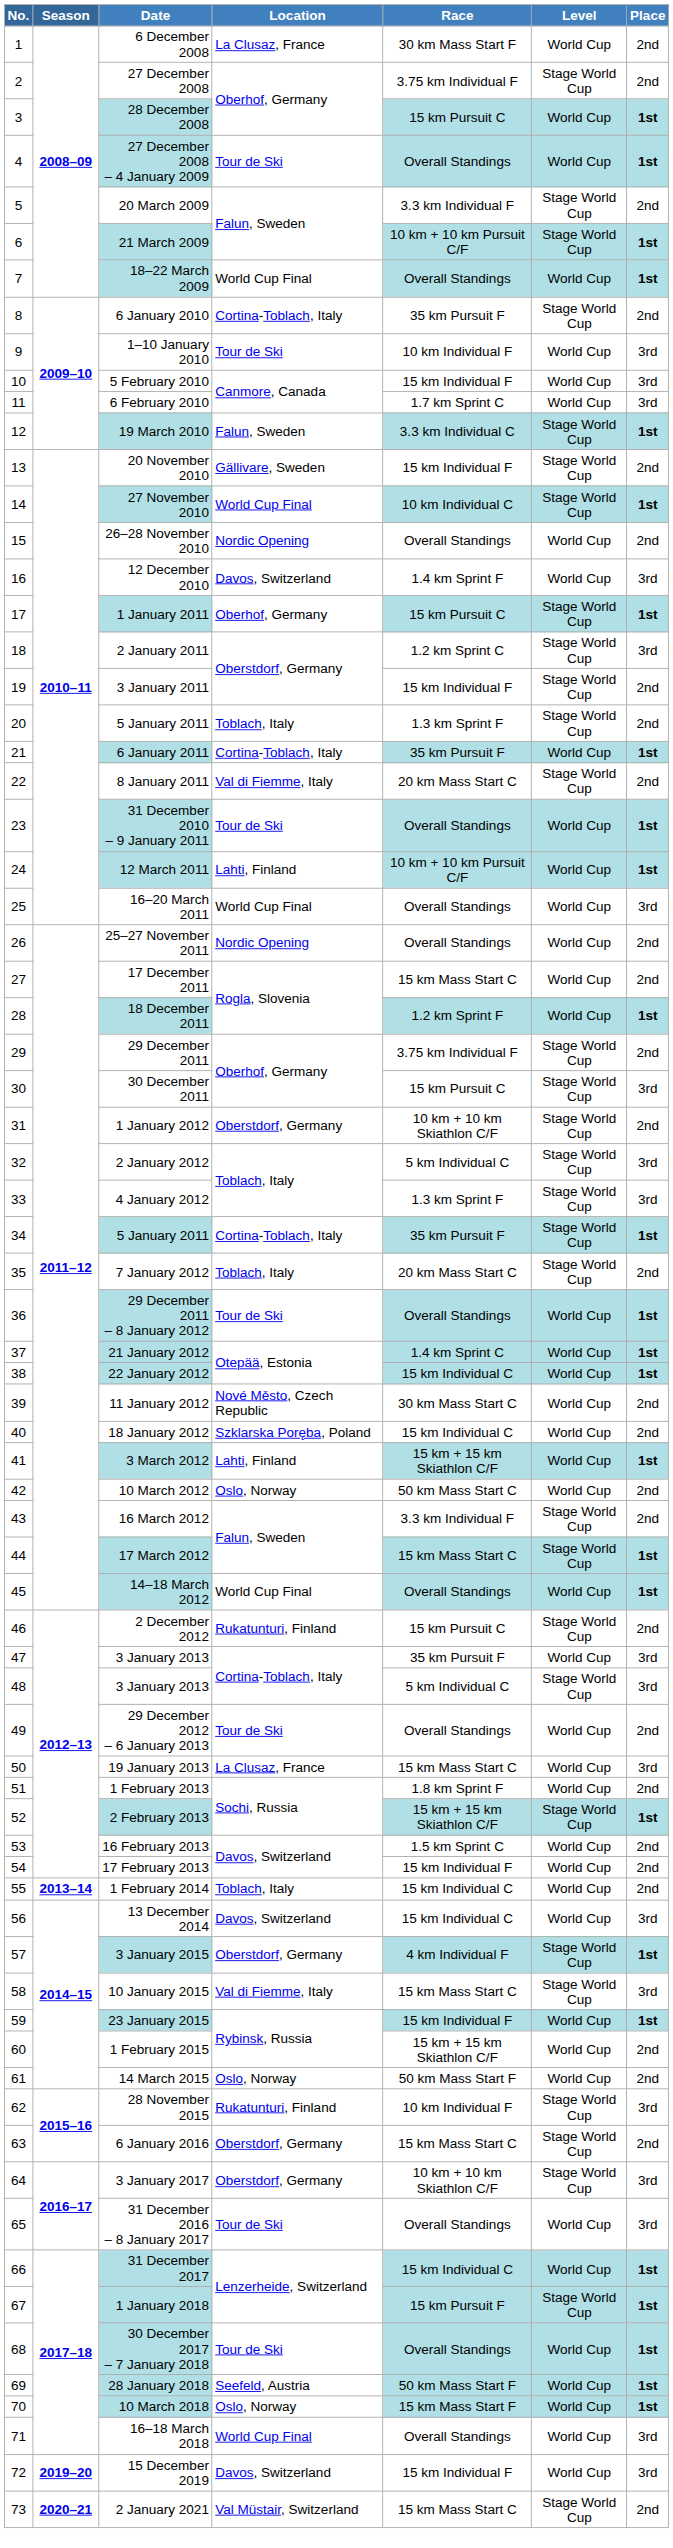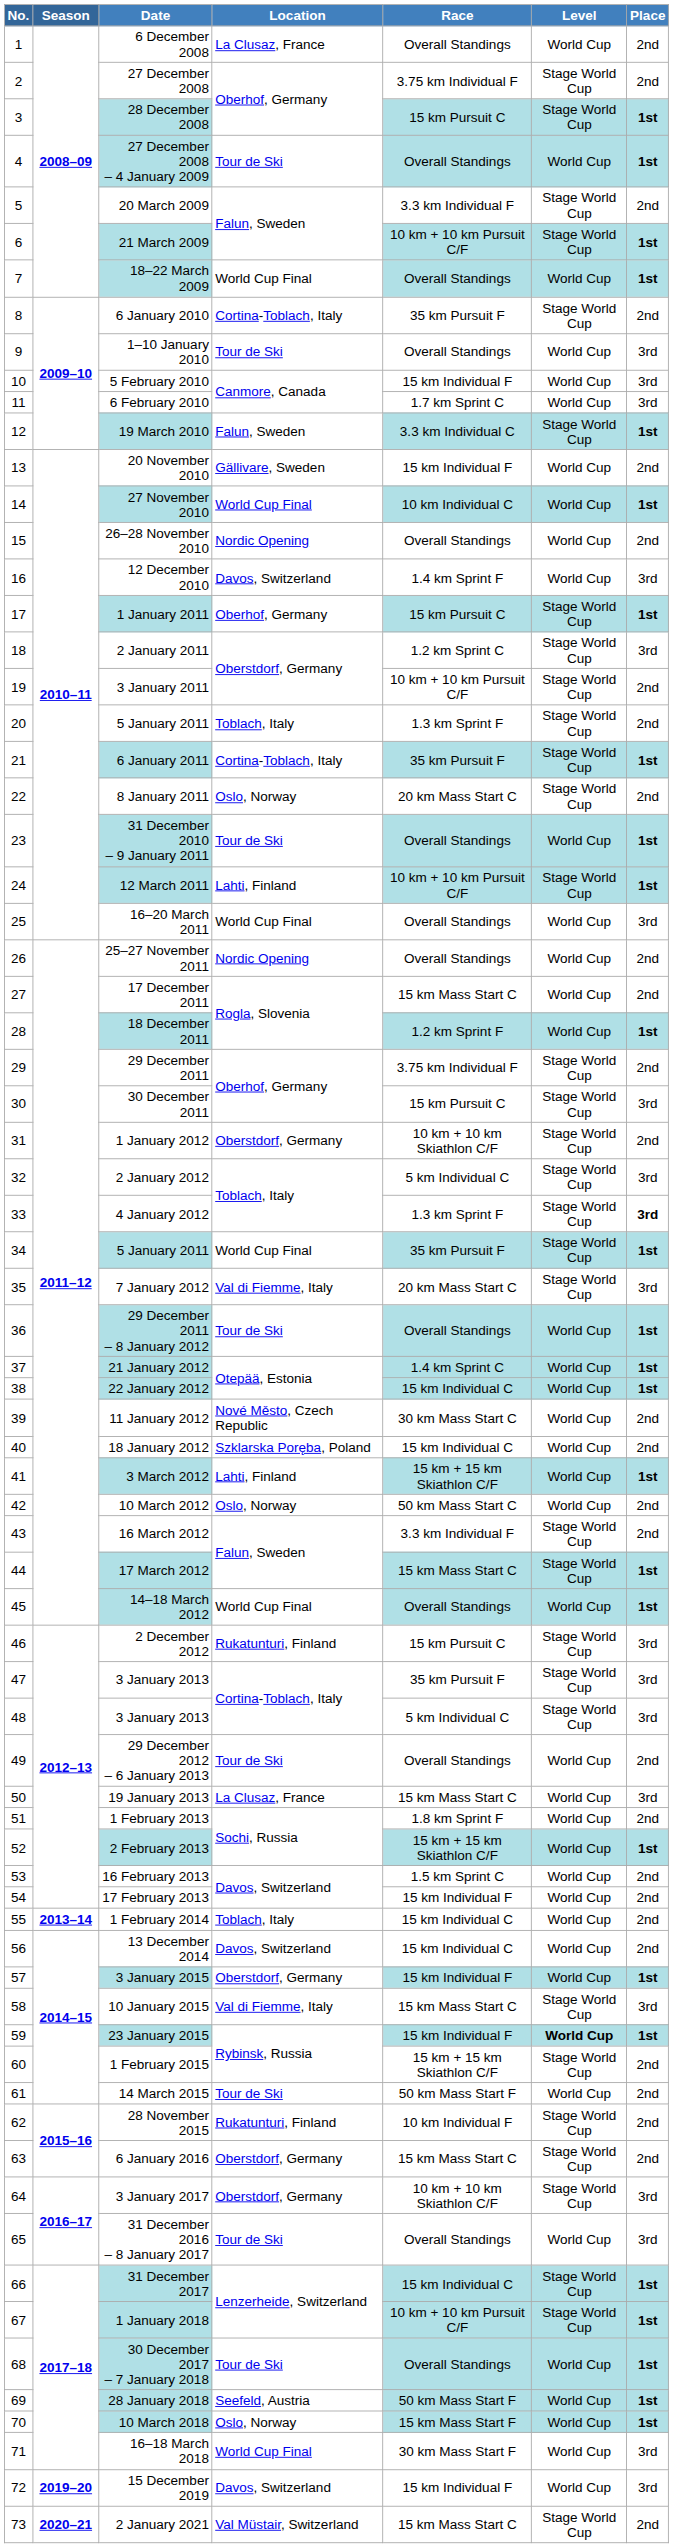(457, 44) 30 km Mass Start F -> (457, 44) Overall Standings
(579, 117) World Cup -> (579, 117) Stage World Cup
(457, 352) 10 km Individual F -> (457, 352) Overall Standings
(579, 468) Stage World Cup -> (579, 468) World Cup
(579, 504) Stage World Cup -> (579, 504) World Cup
(457, 687) 15 km Individual F -> (457, 687) 10 km + 10 km Pursuit C/F
(579, 753) World Cup -> (579, 760) Stage World Cup
(274, 782) Val di Fiemme, Italy -> (256, 797) Oslo, Norway
(579, 870) World Cup -> (579, 885) Stage World Cup
(648, 1199) normal -> (648, 1214) bold
(279, 1235) Cortina-Toblach, Italy -> (264, 1250) World Cup Final
(255, 1272) Toblach, Italy -> (274, 1287) Val di Fiemme, Italy
(648, 1272) 2nd -> (648, 1287) 3rd
(648, 1628) 2nd -> (648, 1643) 3rd
(579, 1657) World Cup -> (579, 1680) Stage World Cup
(579, 1817) Stage World Cup -> (579, 1848) World Cup
(648, 1918) 3rd -> (648, 1948) 2nd
(457, 1955) 4 km Individual F -> (457, 1977) 15 km Individual F
(579, 1955) Stage World Cup -> (579, 1977) World Cup
(579, 2020) normal -> (579, 2035) bold
(579, 2049) World Cup -> (579, 2064) Stage World Cup
(256, 2078) Oslo, Norway -> (249, 2093) Tour de Ski
(648, 2107) 3rd -> (648, 2122) 2nd
(579, 2268) World Cup -> (579, 2284) Stage World Cup
(457, 2305) 15 km Pursuit F -> (457, 2320) 10 km + 10 km Pursuit C/F
(457, 2436) Overall Standings -> (457, 2451) 30 km Mass Start F
